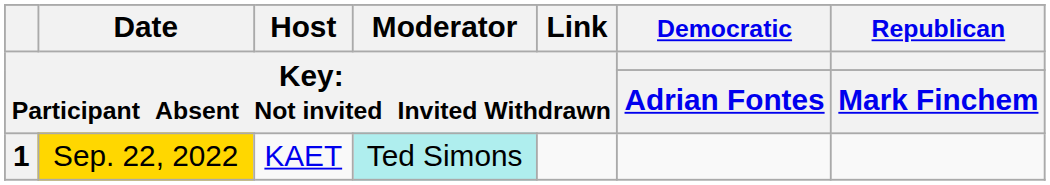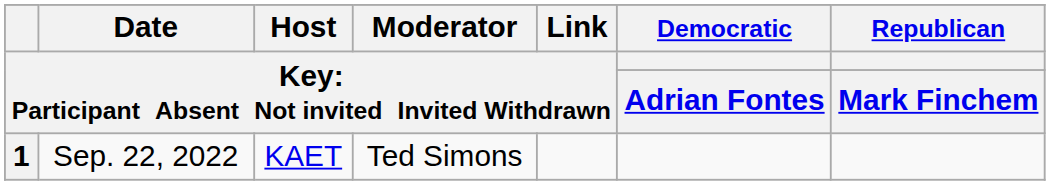(146, 155) gold background -> (146, 155) no background
(445, 155) paleturquoise background -> (445, 155) no background
